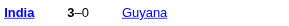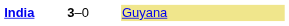(145, 13) no background -> (145, 13) khaki background
